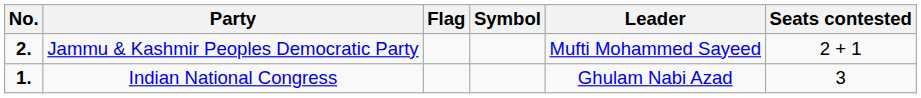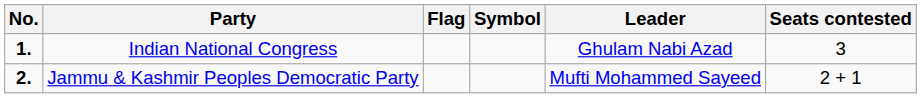rows swapped: (233, 78) <-> (233, 48)
